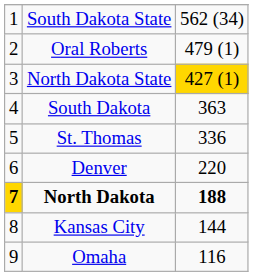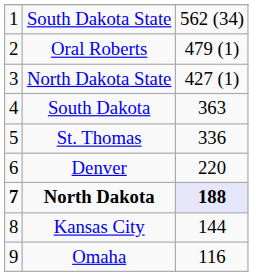(212, 78) gold background -> (212, 78) no background
(14, 197) gold background -> (14, 197) no background
(212, 197) no background -> (212, 197) lavender background
